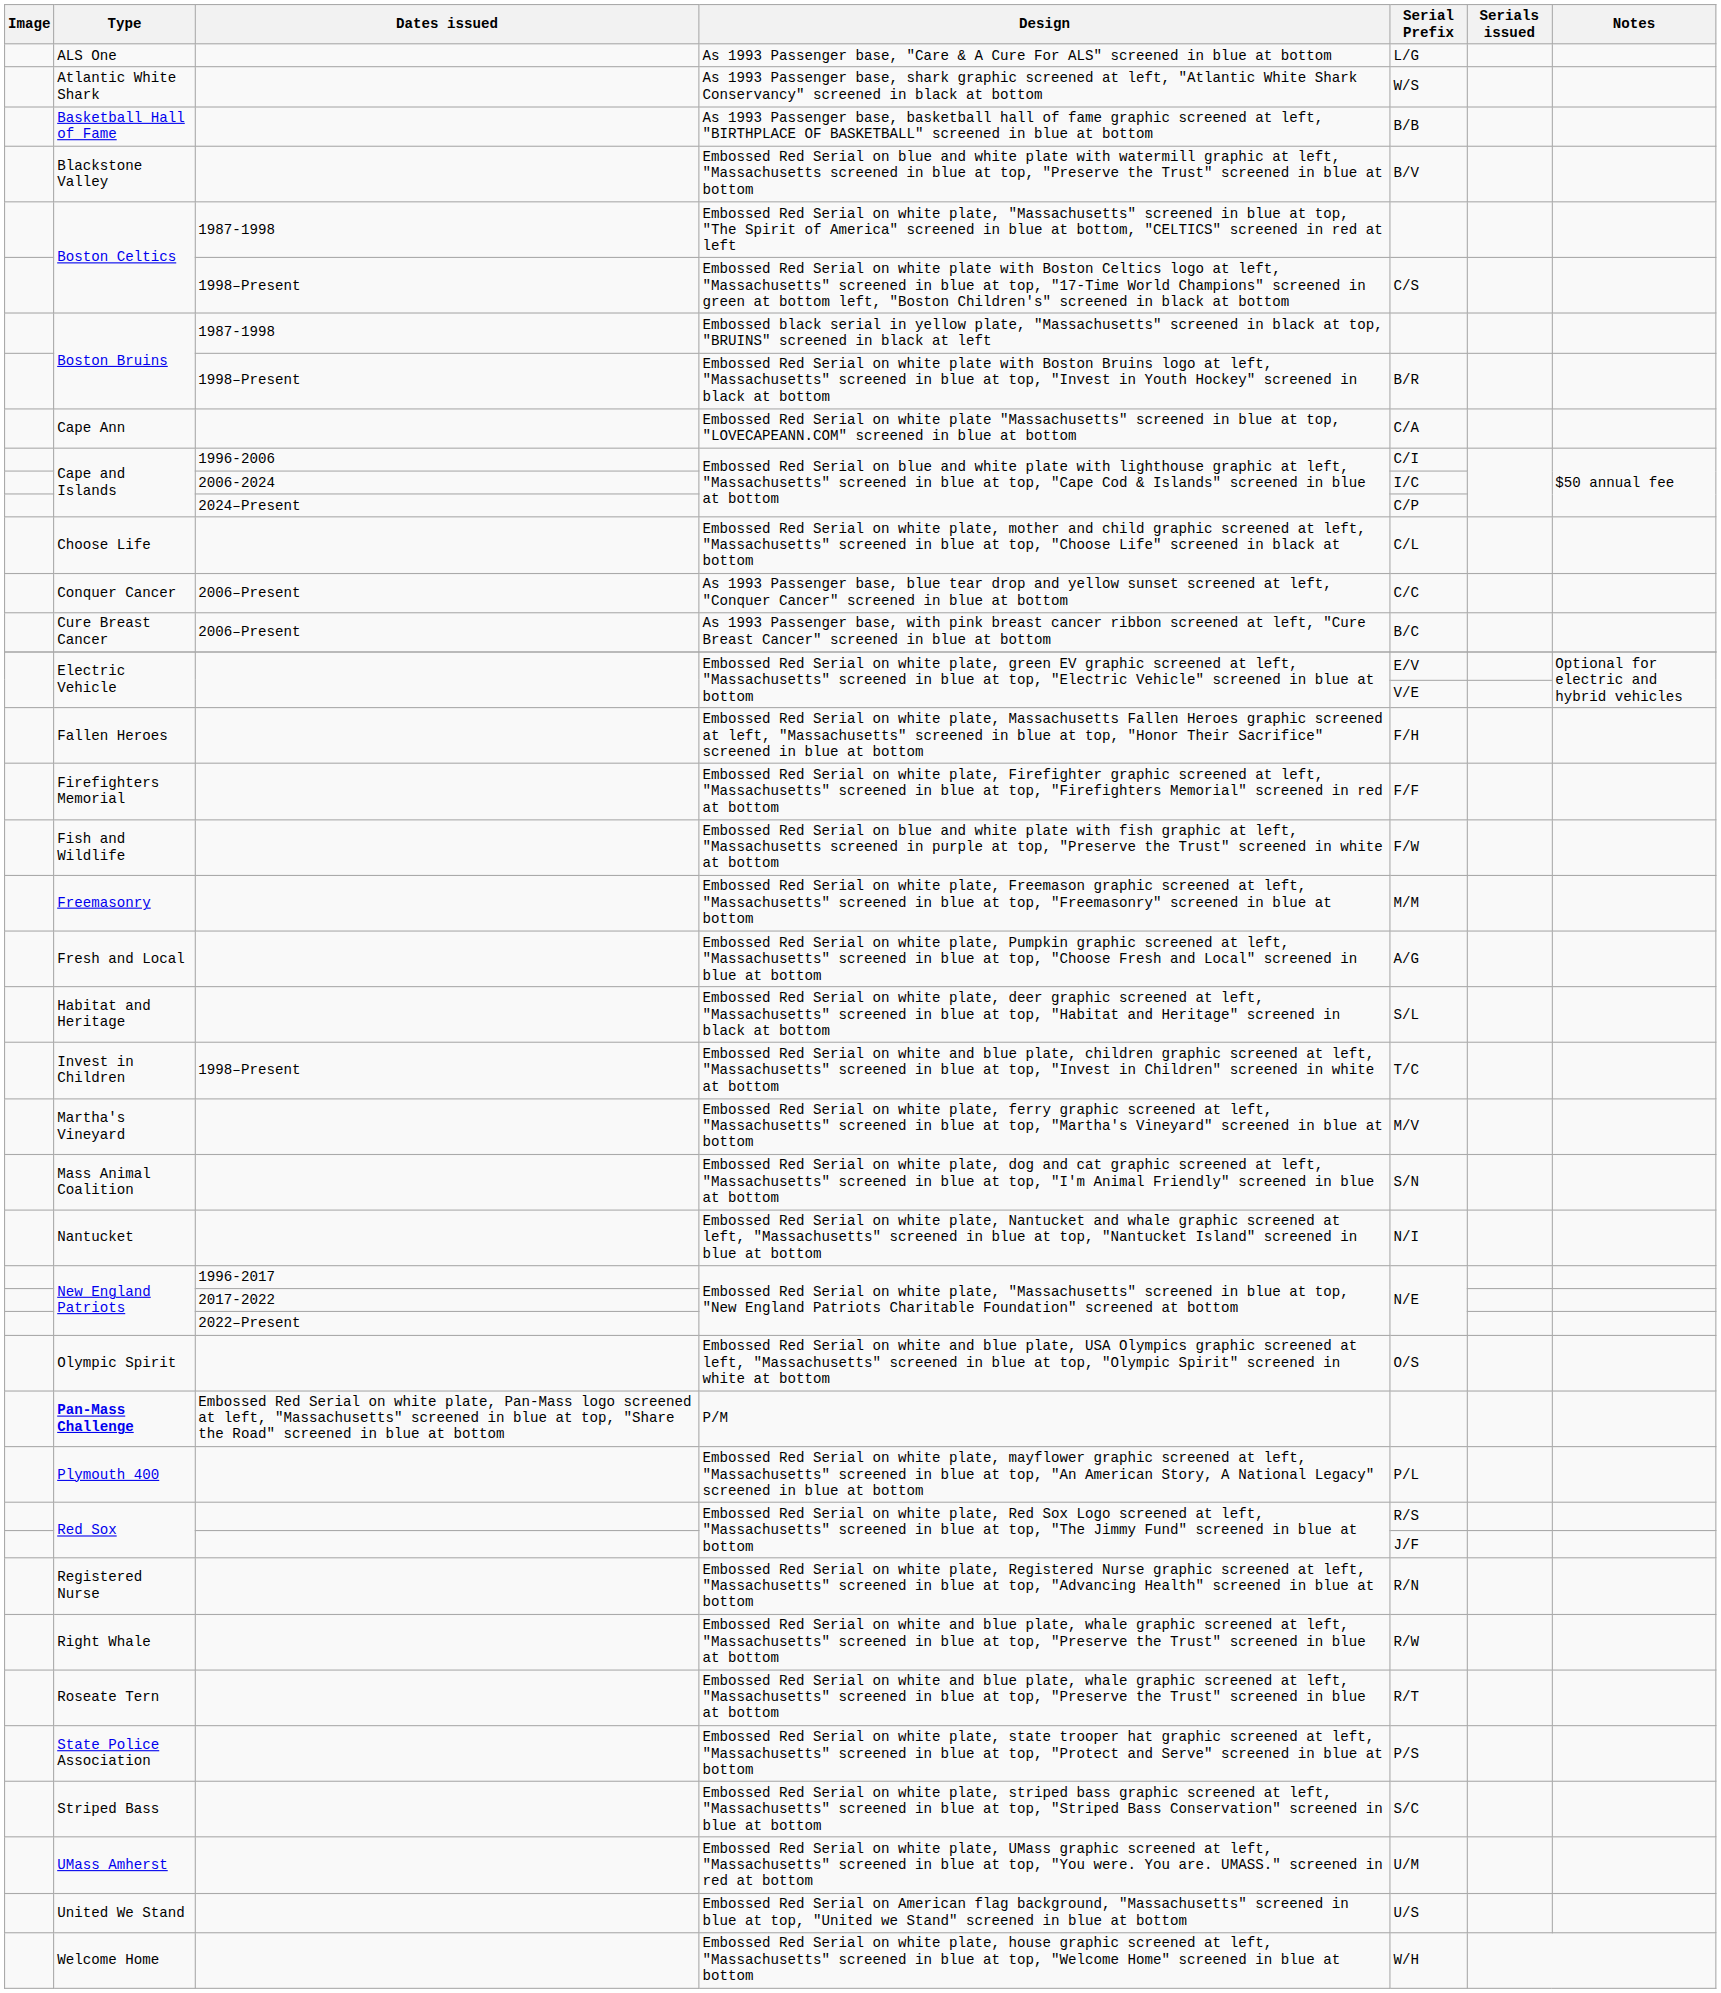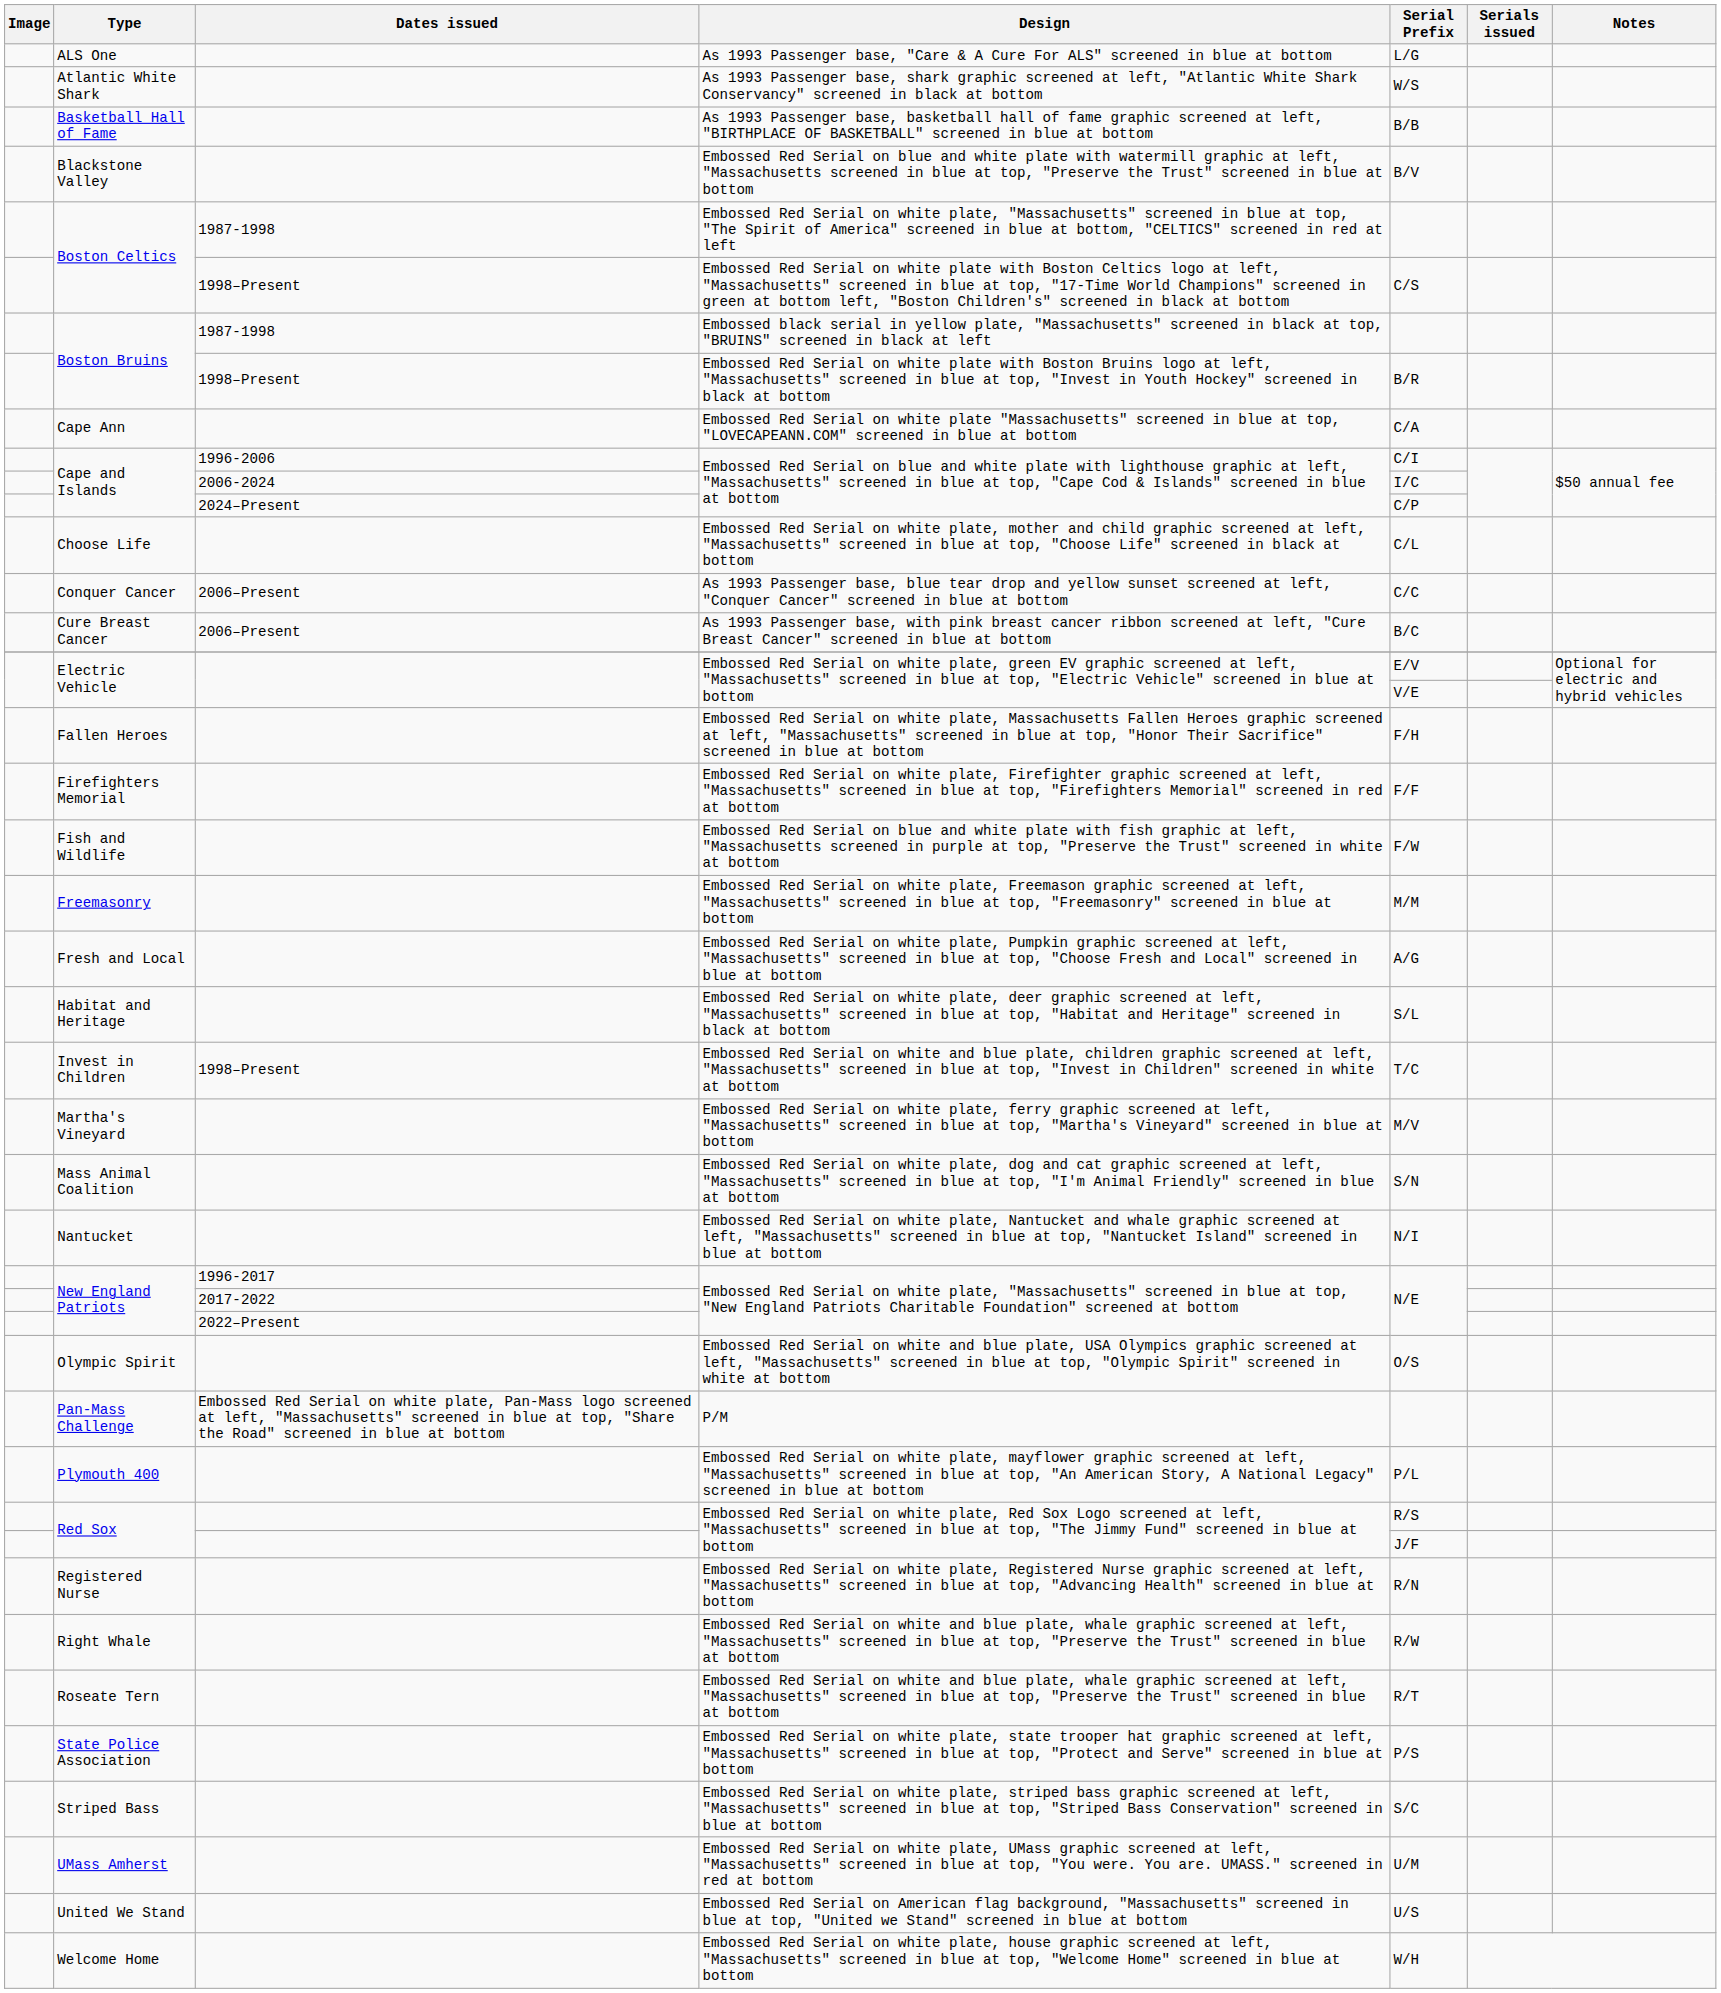(95, 1419) bold -> (95, 1419) normal
